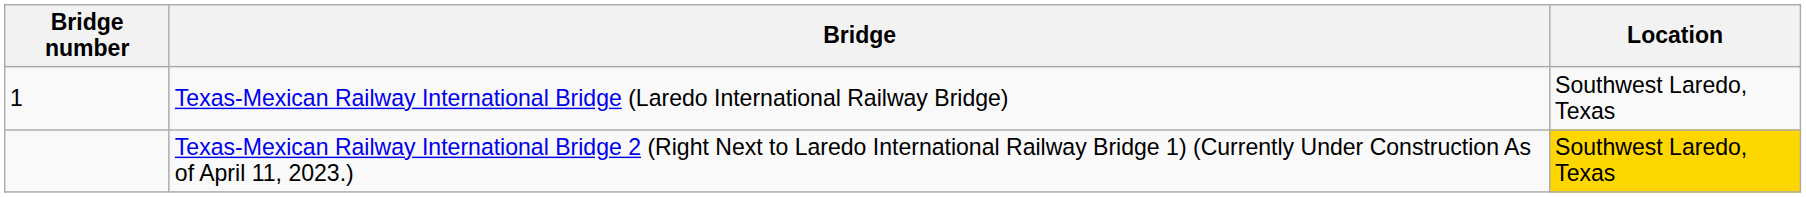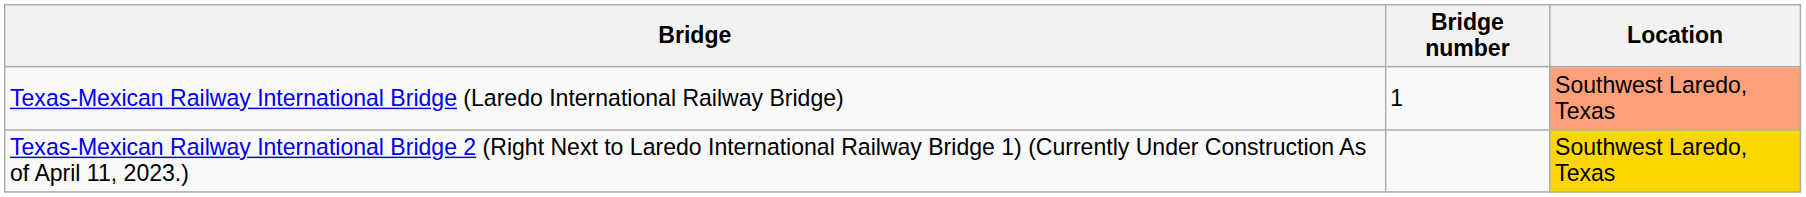columns swapped: (860, 35) <-> (87, 35)
(1651, 98) no background -> (1651, 98) lightsalmon background
